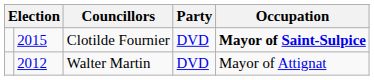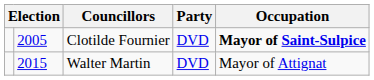(32, 39) 2015 -> (32, 39) 2005
(32, 63) 2012 -> (32, 63) 2015
